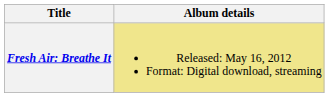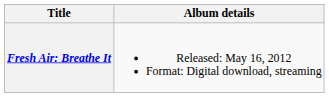(219, 64) khaki background -> (219, 64) no background
